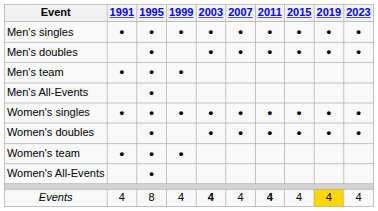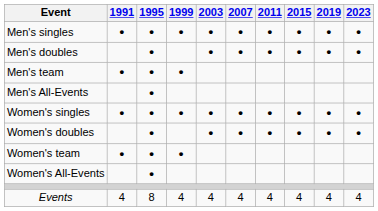(211, 198) bold -> (211, 198) normal
(270, 198) bold -> (270, 198) normal
(329, 198) gold background -> (329, 198) no background
